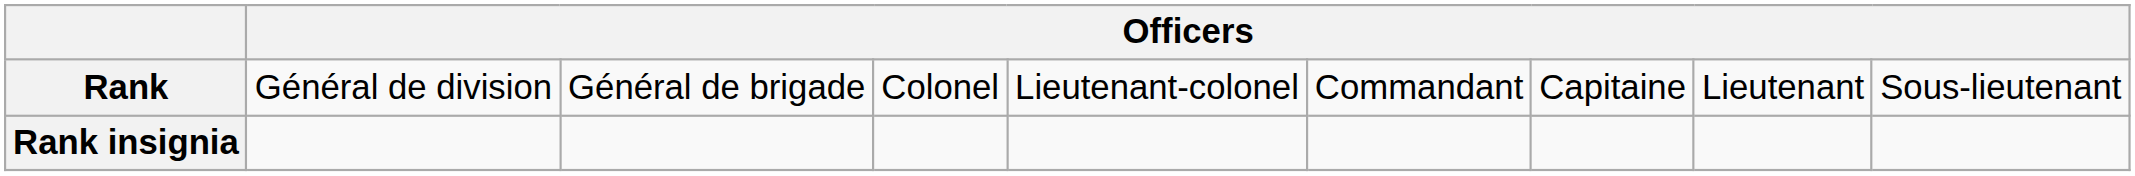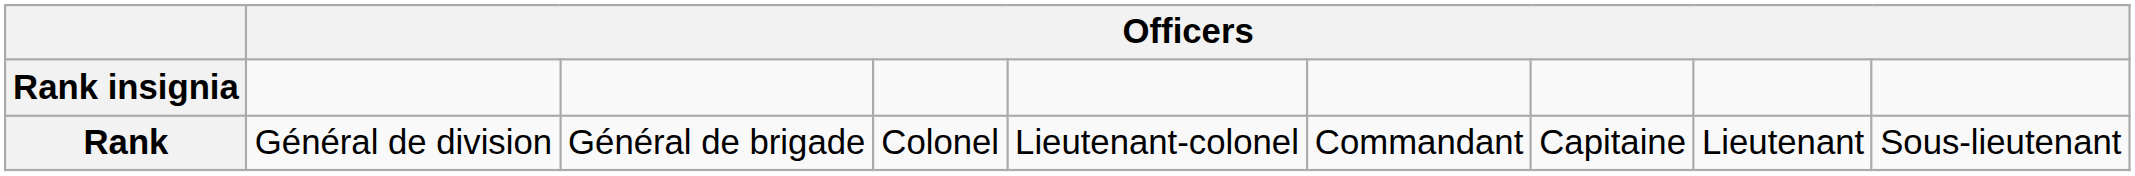rows swapped: (126, 87) <-> (126, 142)
